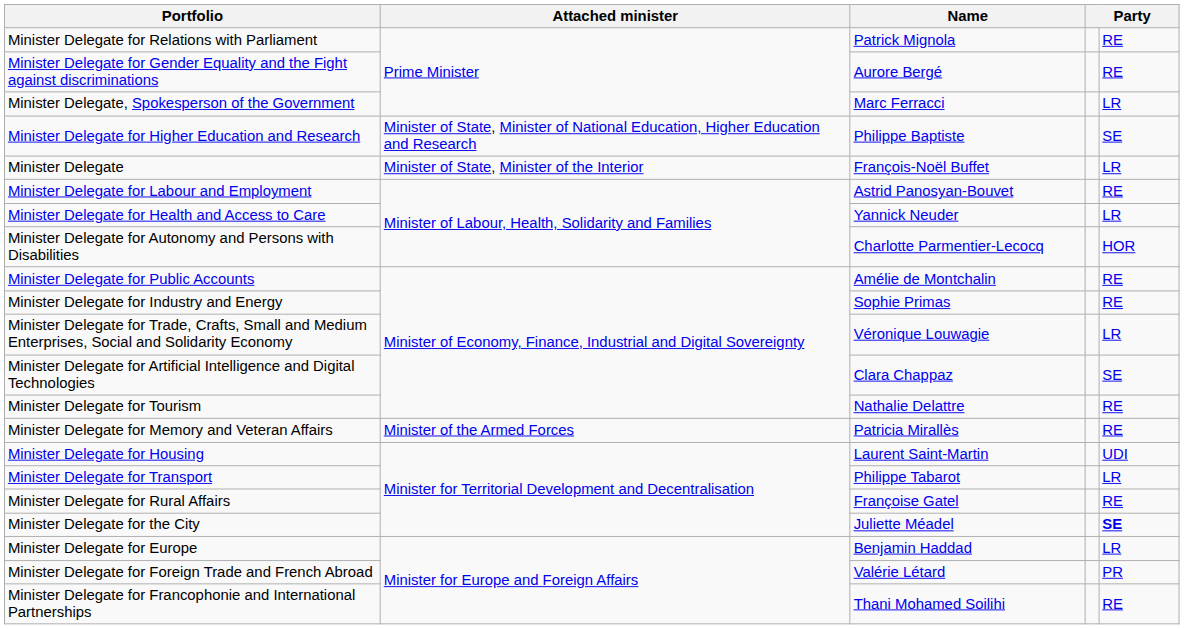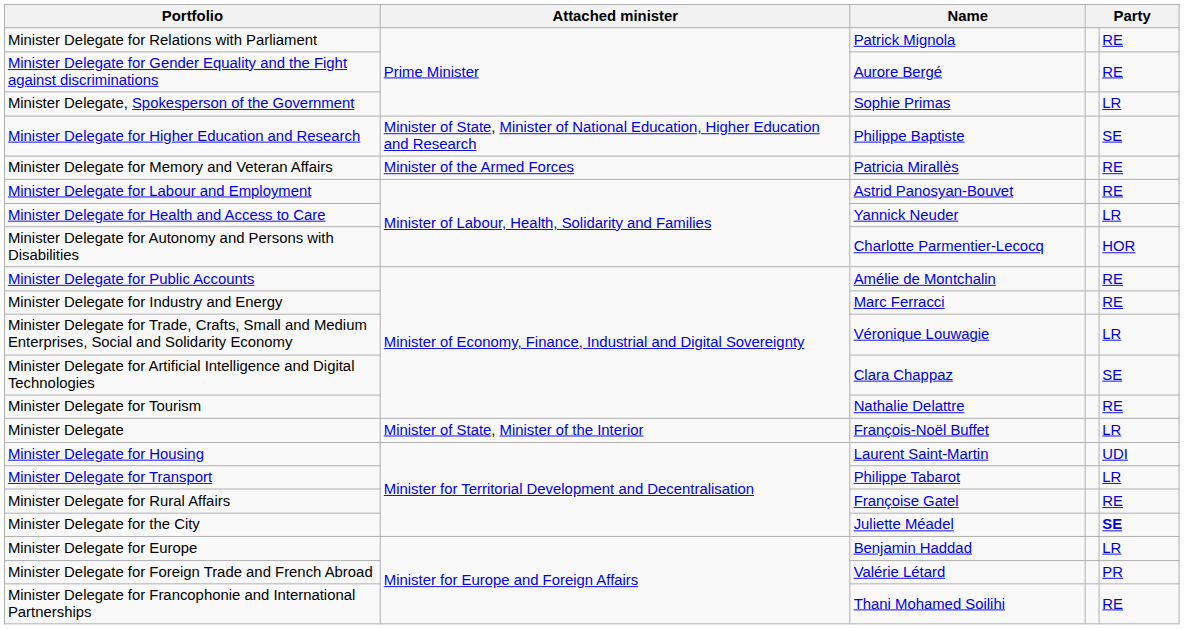(899, 103) Marc Ferracci -> (902, 103) Sophie Primas
rows swapped: (66, 167) <-> (170, 430)
(902, 302) Sophie Primas -> (899, 302) Marc Ferracci
